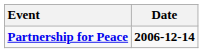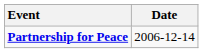(164, 36) bold -> (164, 36) normal
